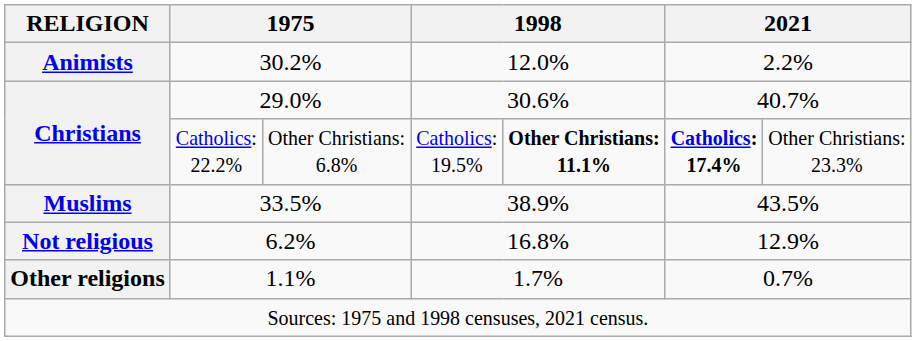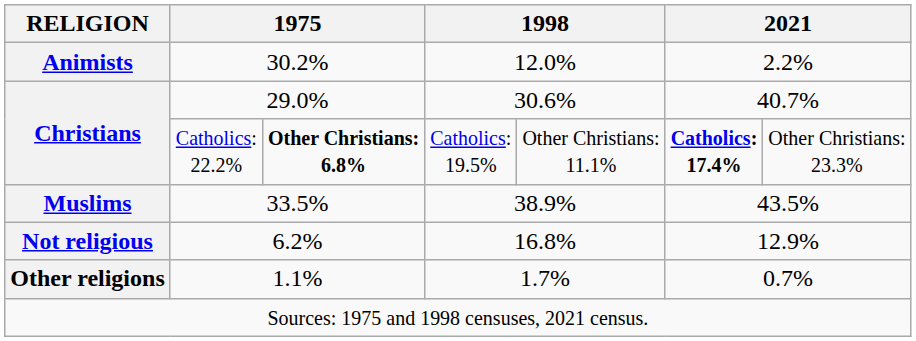(337, 152) normal -> (344, 151) bold
(584, 151) bold -> (591, 152) normal
